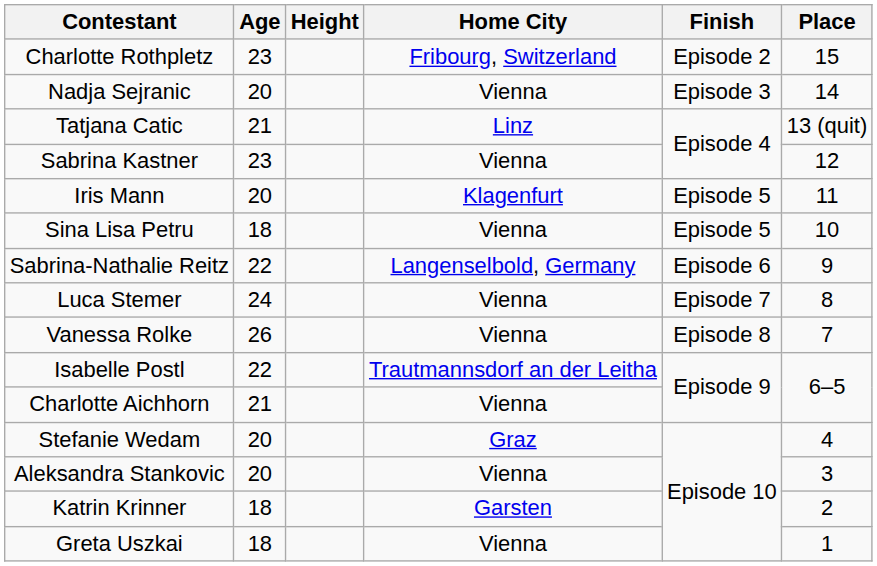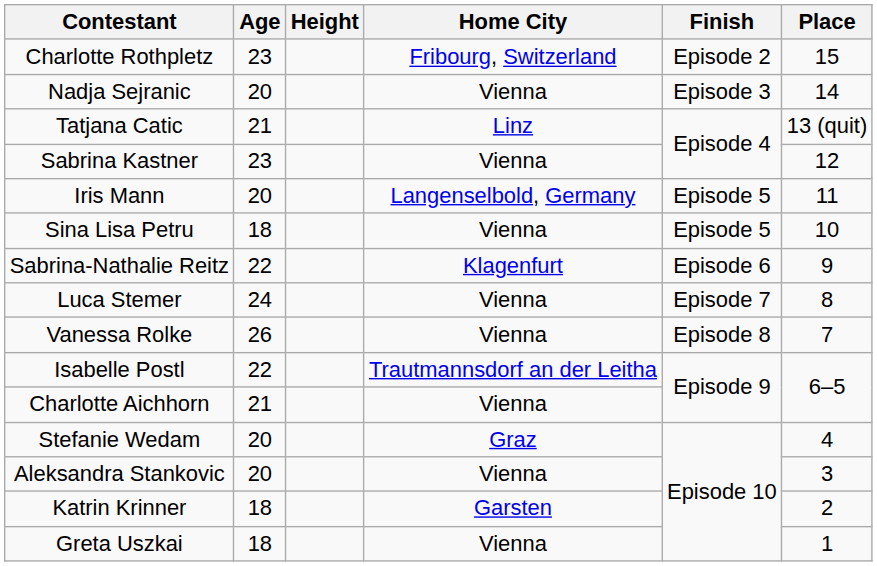(513, 195) Klagenfurt -> (513, 195) Langenselbold, Germany
(513, 265) Langenselbold, Germany -> (513, 265) Klagenfurt
